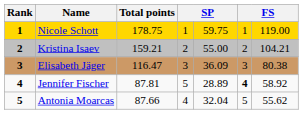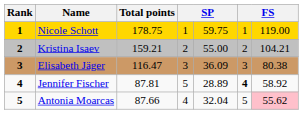(275, 100) no background -> (275, 100) pink background
